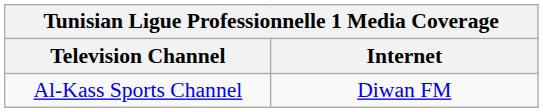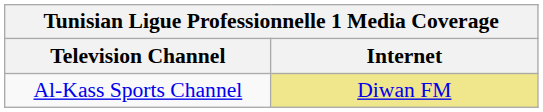(404, 90) no background -> (404, 90) khaki background
